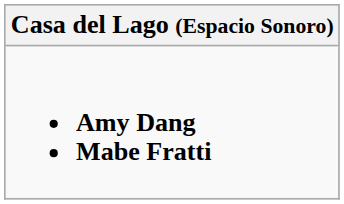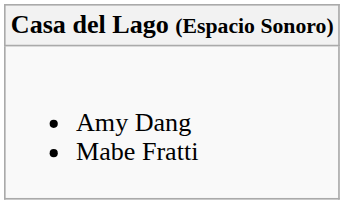(172, 137) bold -> (172, 137) normal
